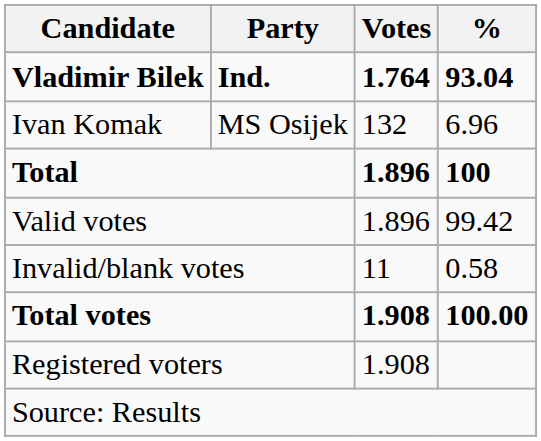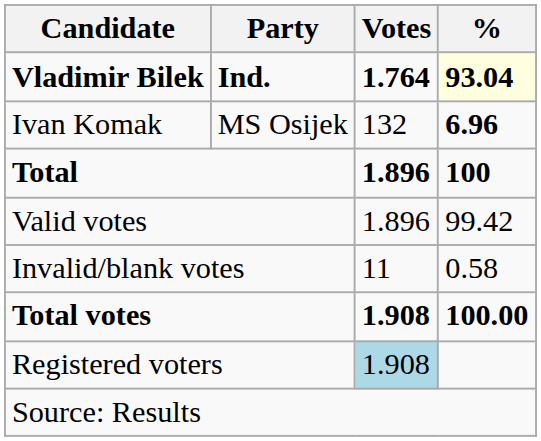(479, 76) no background -> (479, 76) lightyellow background
(472, 124) normal -> (472, 124) bold
(396, 364) no background -> (396, 364) lightblue background
